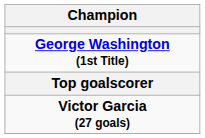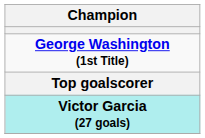(102, 114) no background -> (102, 114) paleturquoise background
